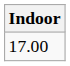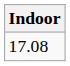(28, 46) 17.00 -> (28, 46) 17.08
